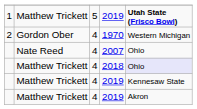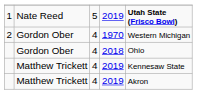(52, 16) Matthew Trickett -> (40, 16) Nate Reed
- row: (9, 50)
(52, 65) Matthew Trickett -> (45, 50) Gordon Ober
(136, 66) lavender background -> (136, 50) no background
